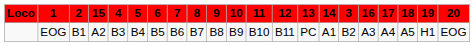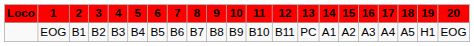columns swapped: (349, 13) <-> (99, 13)
